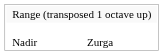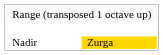(100, 43) no background -> (100, 43) gold background
